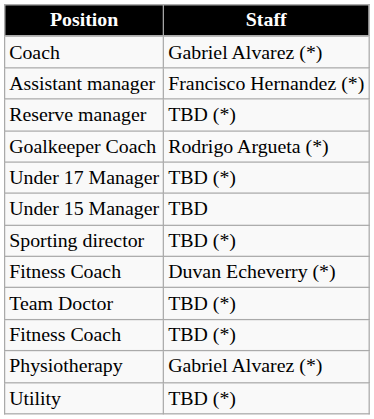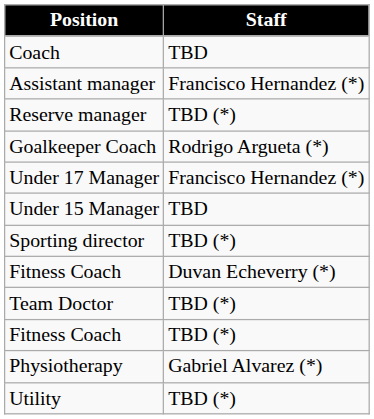(245, 51) Gabriel Alvarez (*) -> (188, 51) TBD
(202, 177) TBD (*) -> (266, 177) Francisco Hernandez (*)
